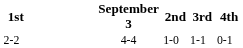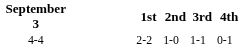columns swapped: (129, 16) <-> (16, 16)
